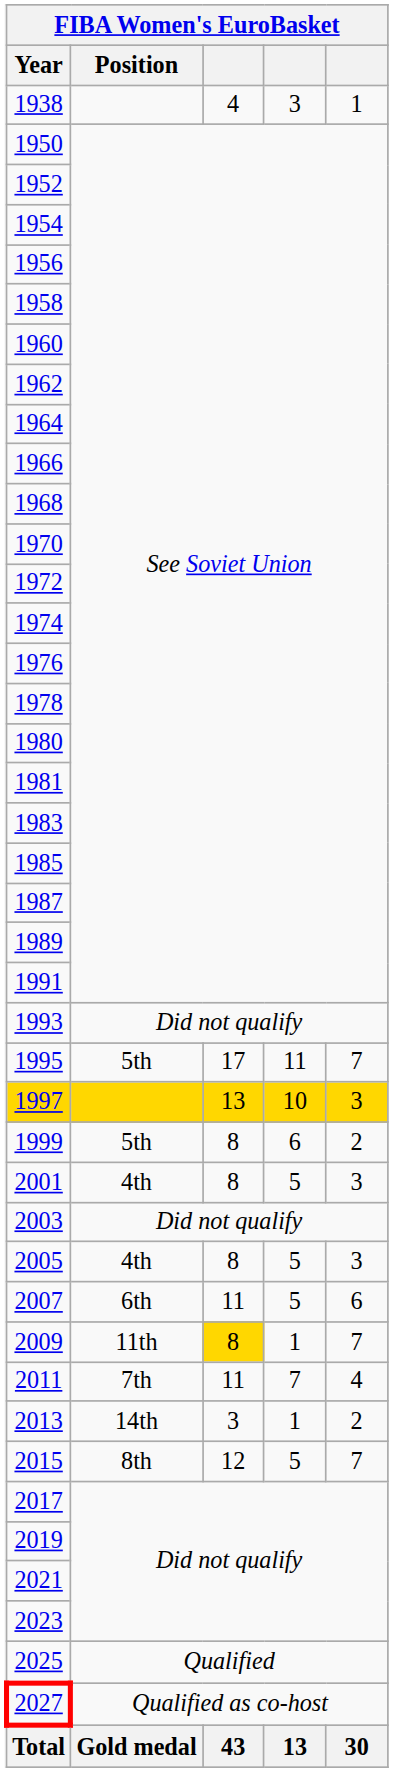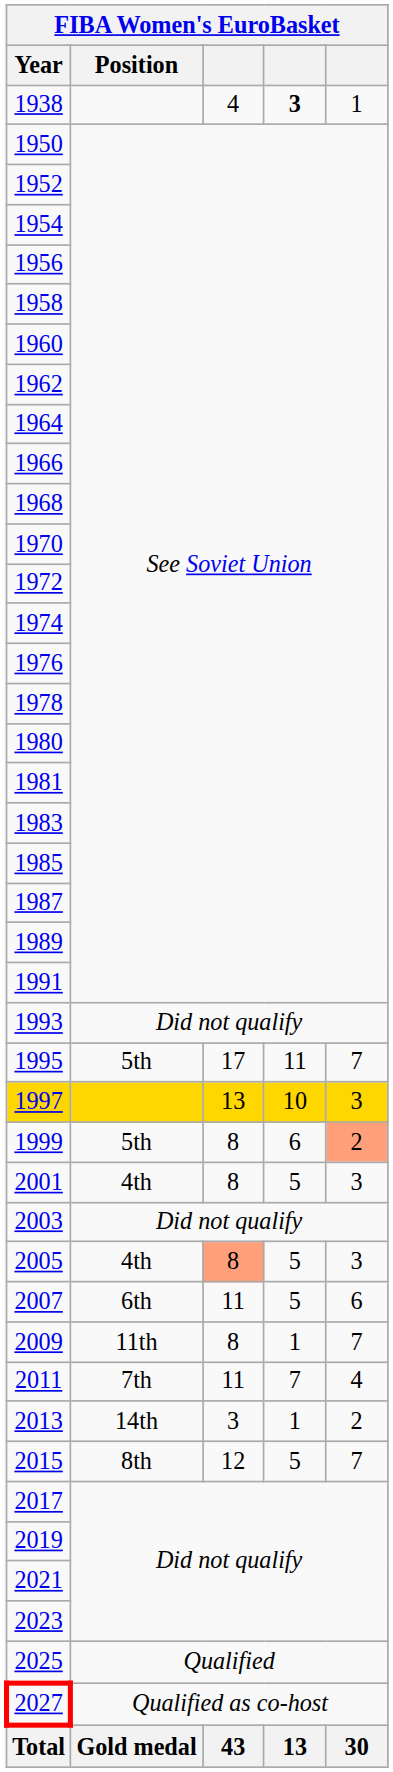(295, 104) normal -> (295, 104) bold
(357, 1142) no background -> (357, 1142) lightsalmon background
(233, 1261) no background -> (233, 1261) lightsalmon background
(233, 1341) gold background -> (233, 1341) no background
